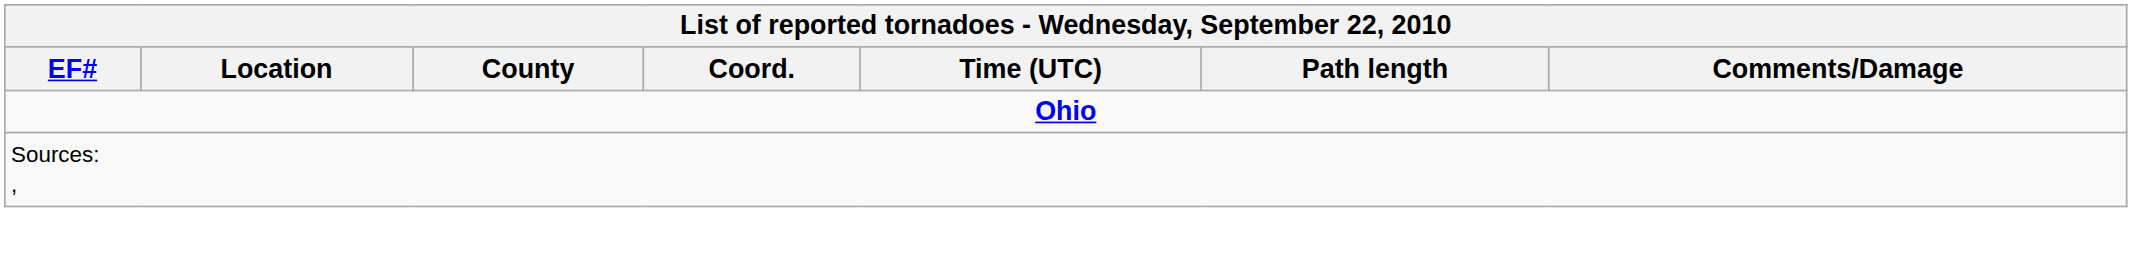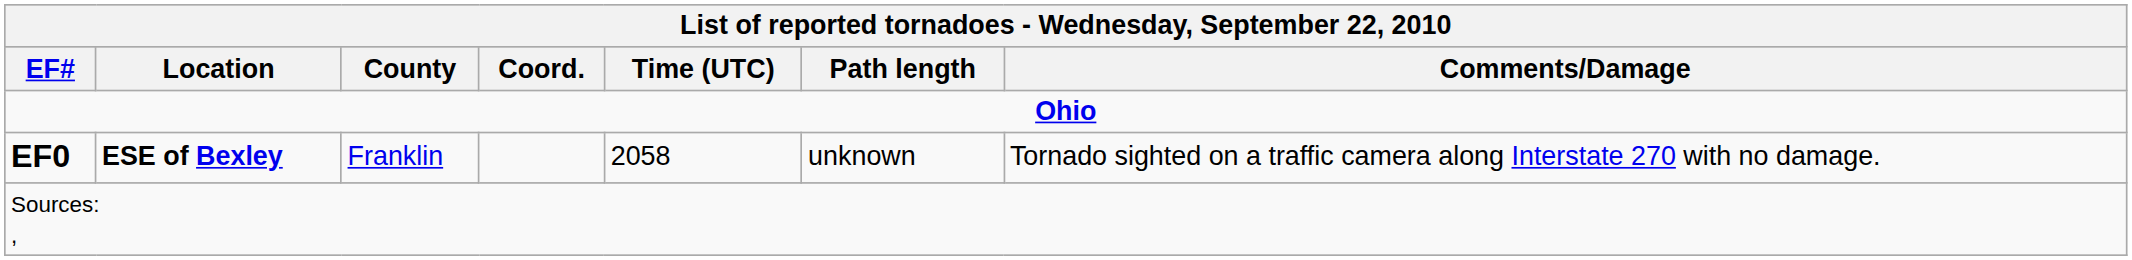+ row: (41, 157)
